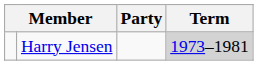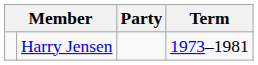(209, 45) lightgrey background -> (209, 45) no background
